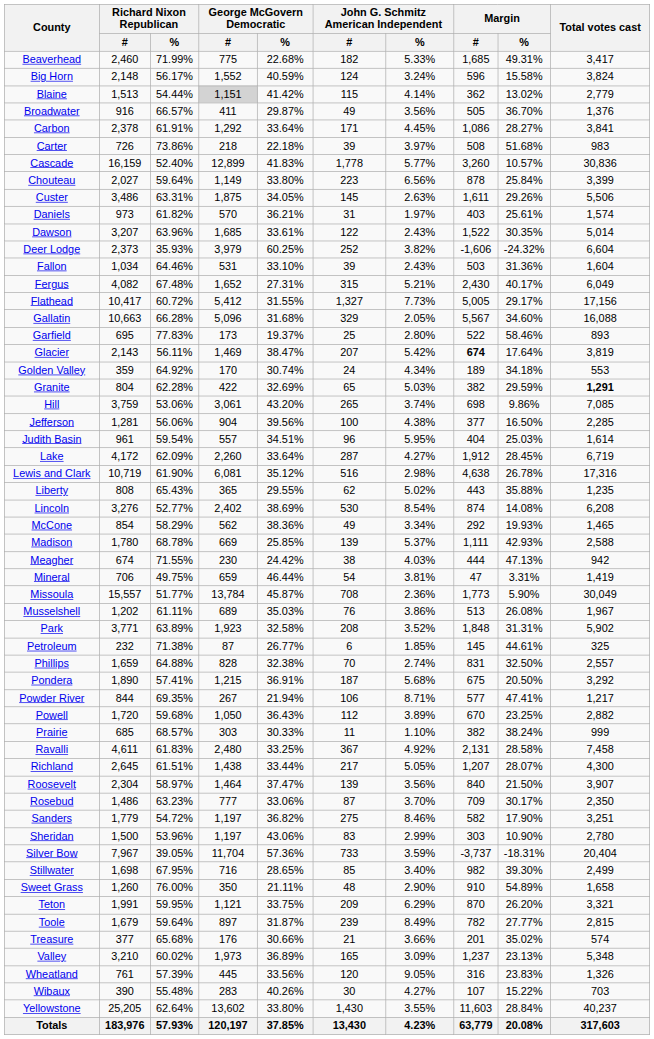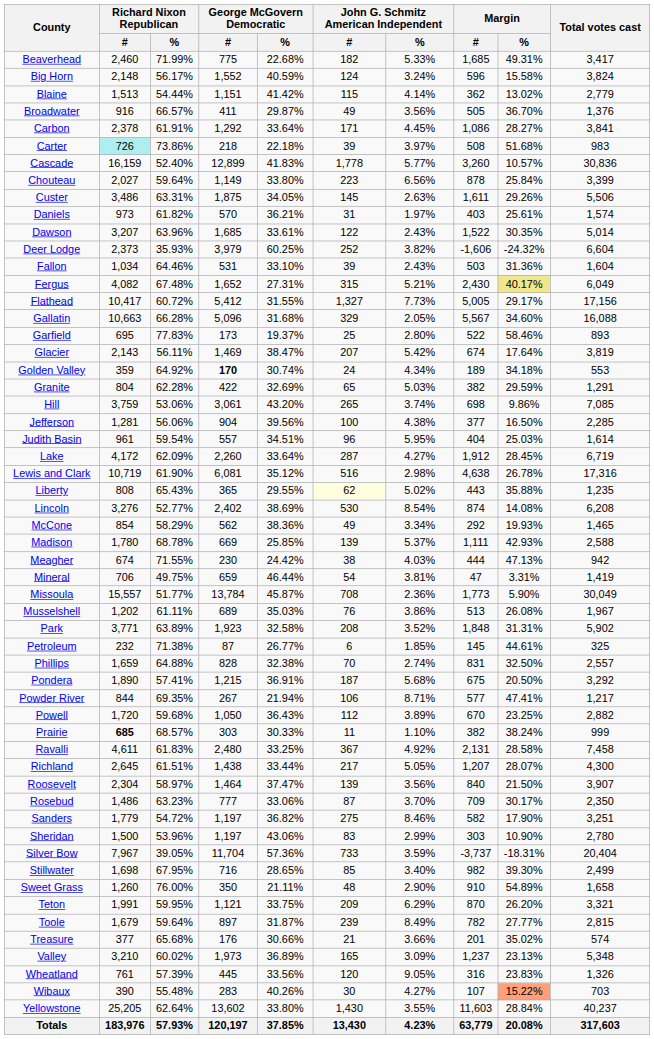(228, 94) lightgrey background -> (228, 94) no background
(125, 146) no background -> (125, 146) paleturquoise background
(524, 284) no background -> (524, 284) khaki background
(476, 353) bold -> (476, 353) normal
(228, 370) normal -> (228, 370) bold
(600, 387) bold -> (600, 387) normal
(349, 491) no background -> (349, 491) lightyellow background
(125, 732) normal -> (125, 732) bold
(524, 991) no background -> (524, 991) lightsalmon background
